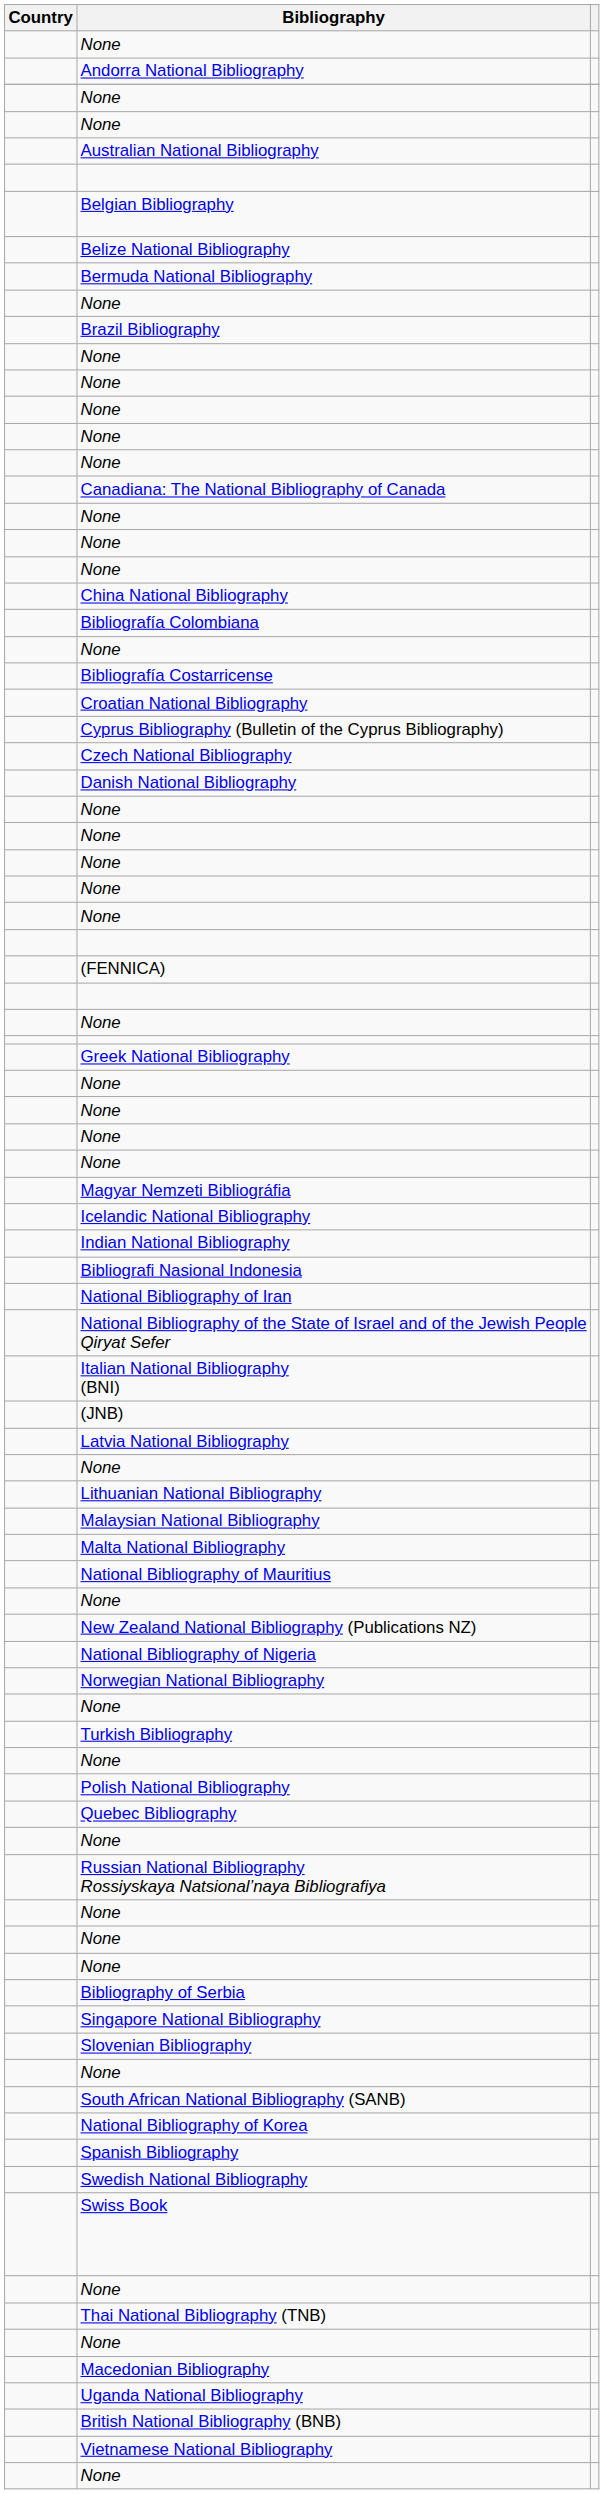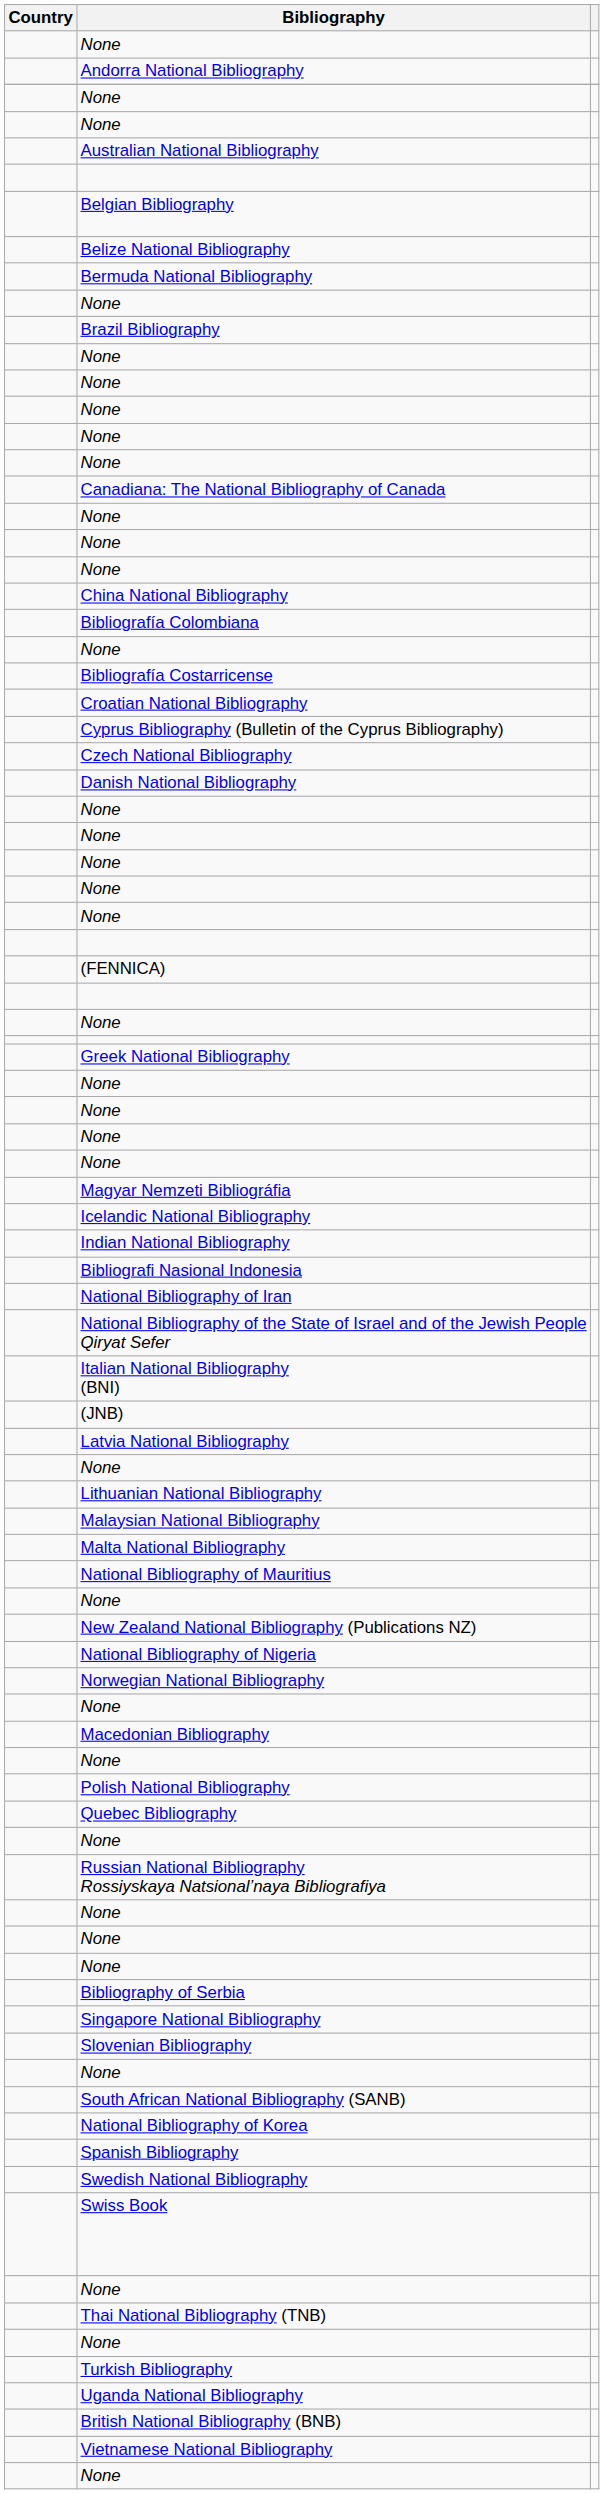rows swapped: (41, 2369) <-> (41, 1734)
